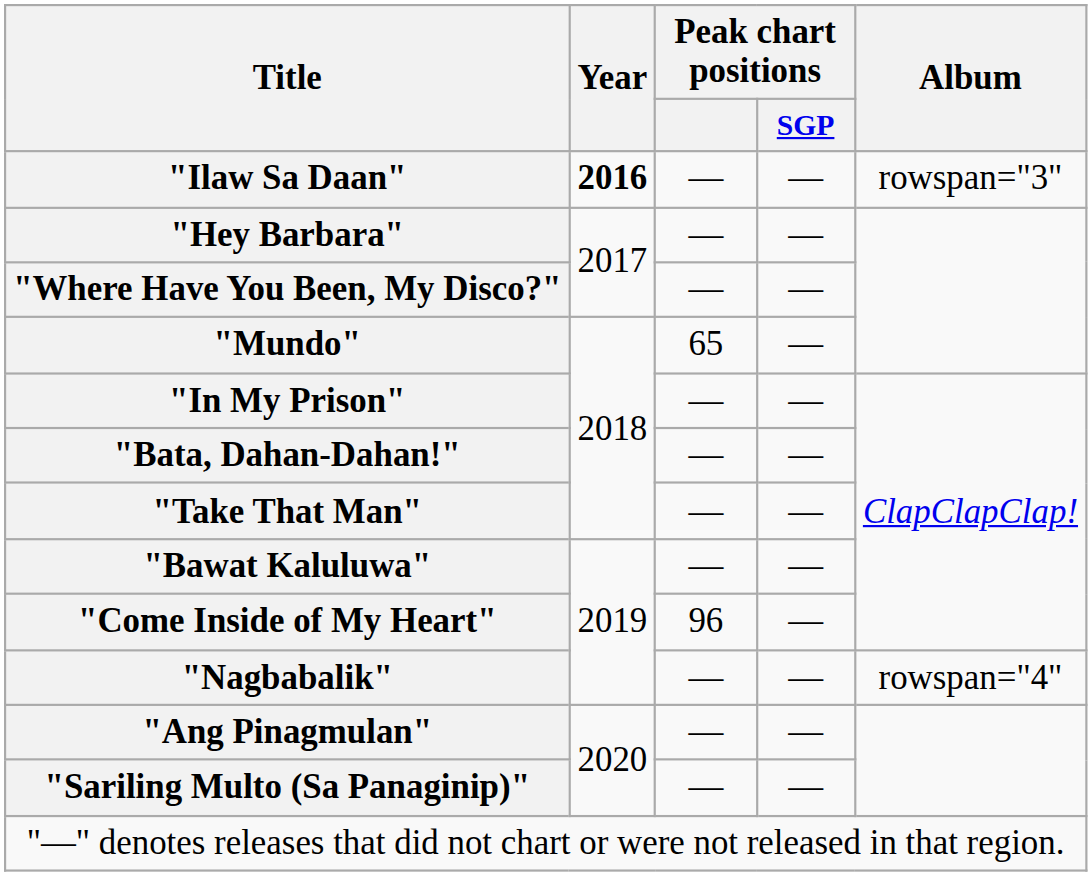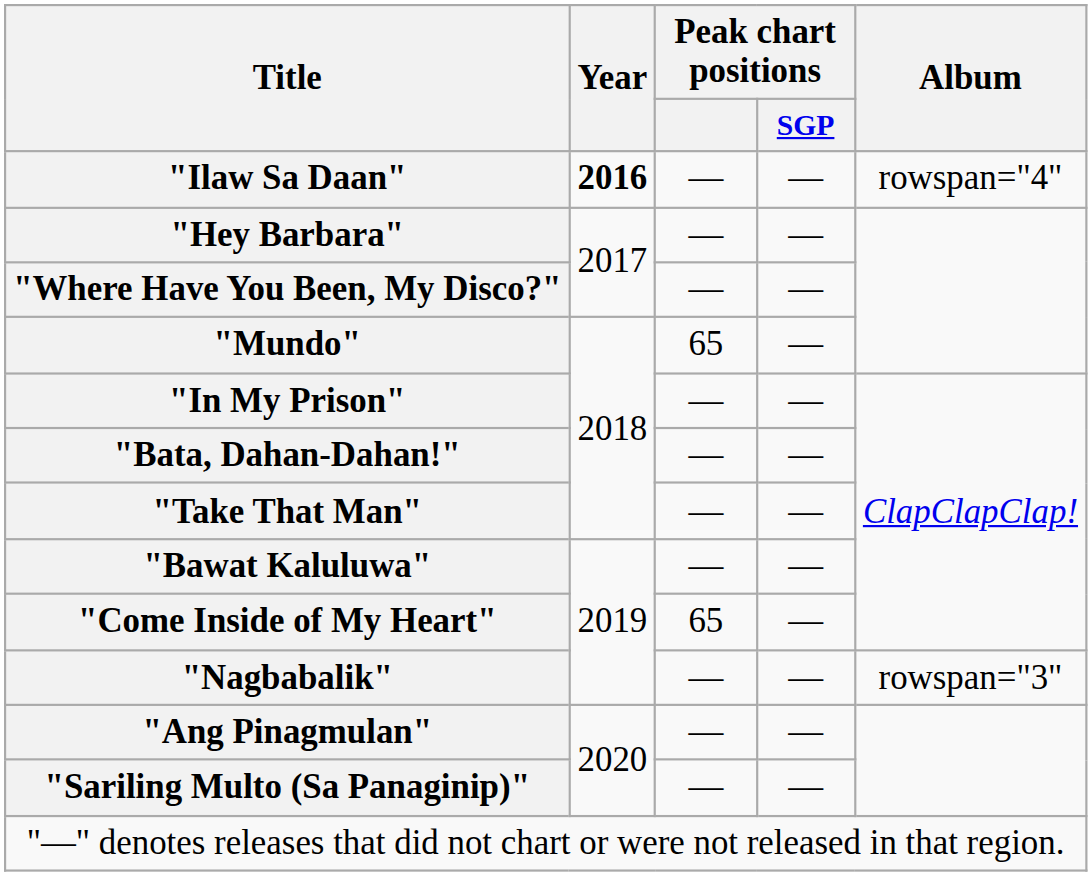(970, 178) rowspan="3" -> (970, 178) rowspan="4"
(706, 621) 96 -> (706, 621) 65
(970, 676) rowspan="4" -> (970, 676) rowspan="3"
